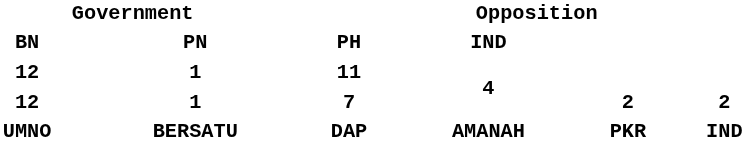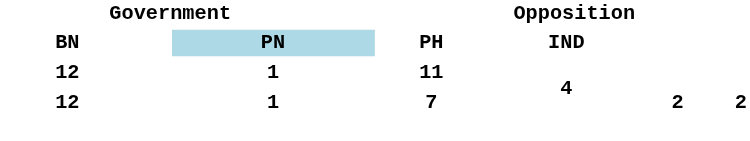(195, 43) no background -> (273, 43) lightblue background
- row: (349, 132)
